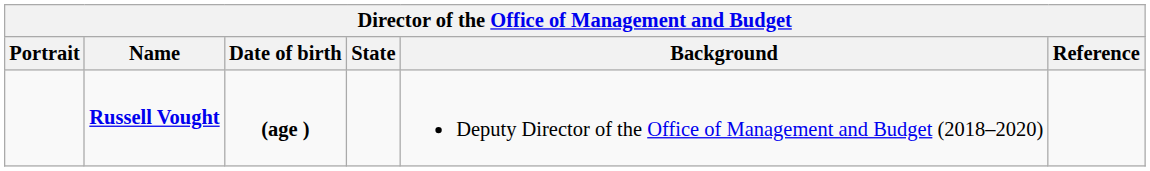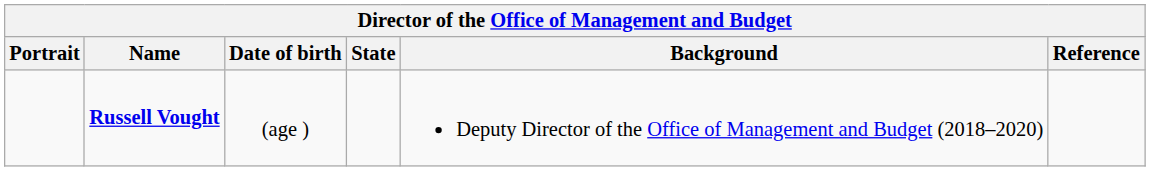(285, 129) bold -> (285, 129) normal
